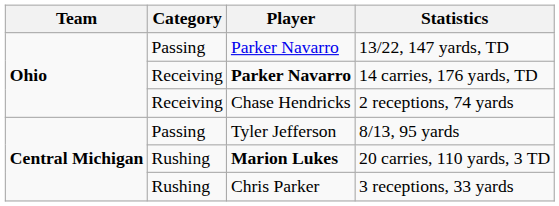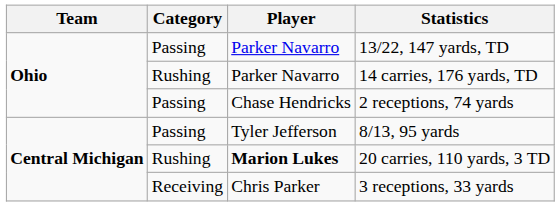(187, 74) Receiving -> (181, 74) Rushing
(291, 74) bold -> (285, 74) normal
(187, 102) Receiving -> (179, 102) Passing
(181, 186) Rushing -> (187, 186) Receiving
